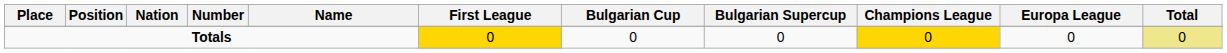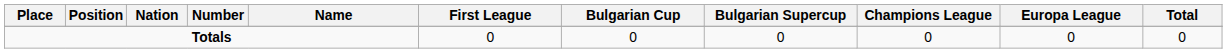(490, 37) gold background -> (490, 37) no background
(928, 37) gold background -> (928, 37) no background
(1182, 37) khaki background -> (1182, 37) no background
